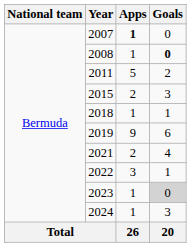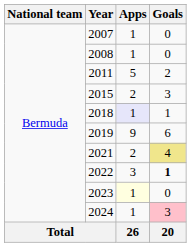(133, 34) bold -> (133, 34) normal
(168, 53) bold -> (168, 53) normal
(133, 113) no background -> (133, 113) lavender background
(168, 152) no background -> (168, 152) khaki background
(168, 172) normal -> (168, 172) bold
(133, 192) no background -> (133, 192) lightyellow background
(168, 192) lightgrey background -> (168, 192) no background
(168, 212) no background -> (168, 212) pink background
